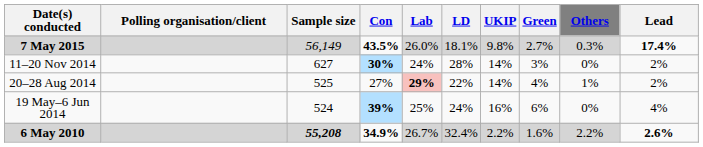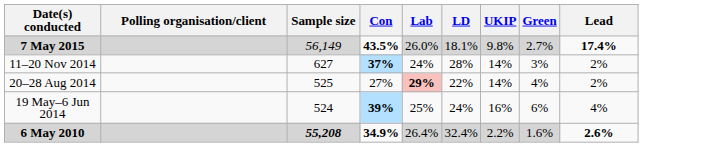- column: (590, 20)
(381, 64) 30% -> (381, 64) 37%
(422, 133) 26.7% -> (422, 133) 26.4%
